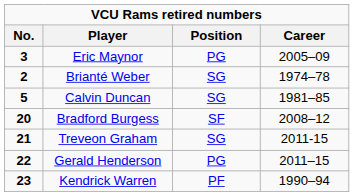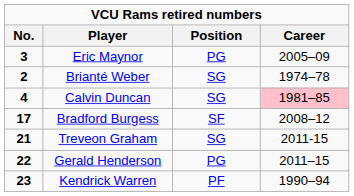(24, 98) 5 -> (24, 98) 4
(304, 98) no background -> (304, 98) pink background
(24, 118) 20 -> (24, 118) 17
